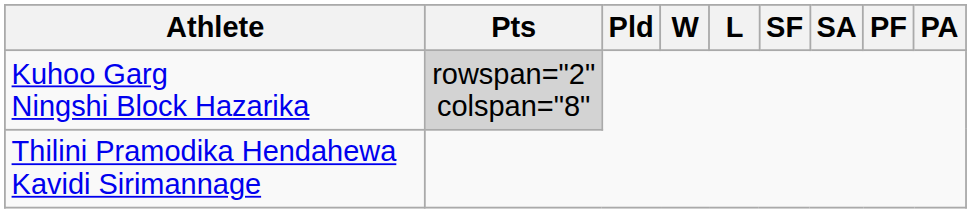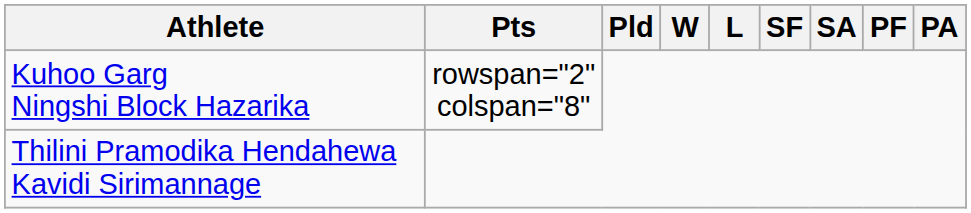(514, 89) lightgrey background -> (514, 89) no background
